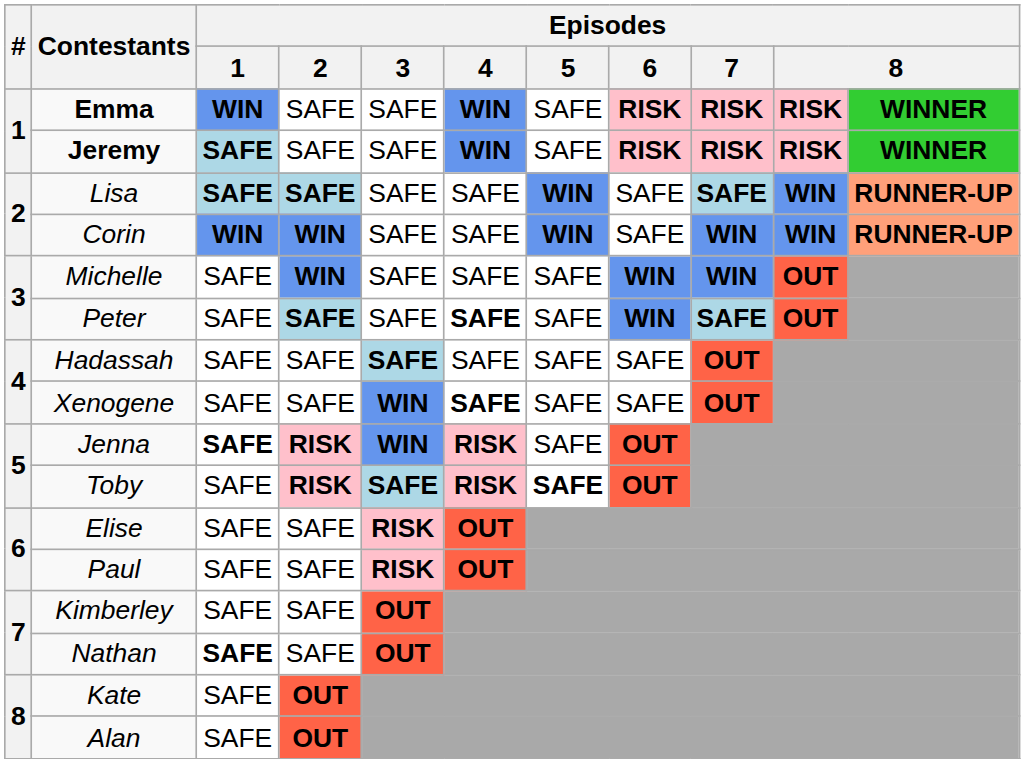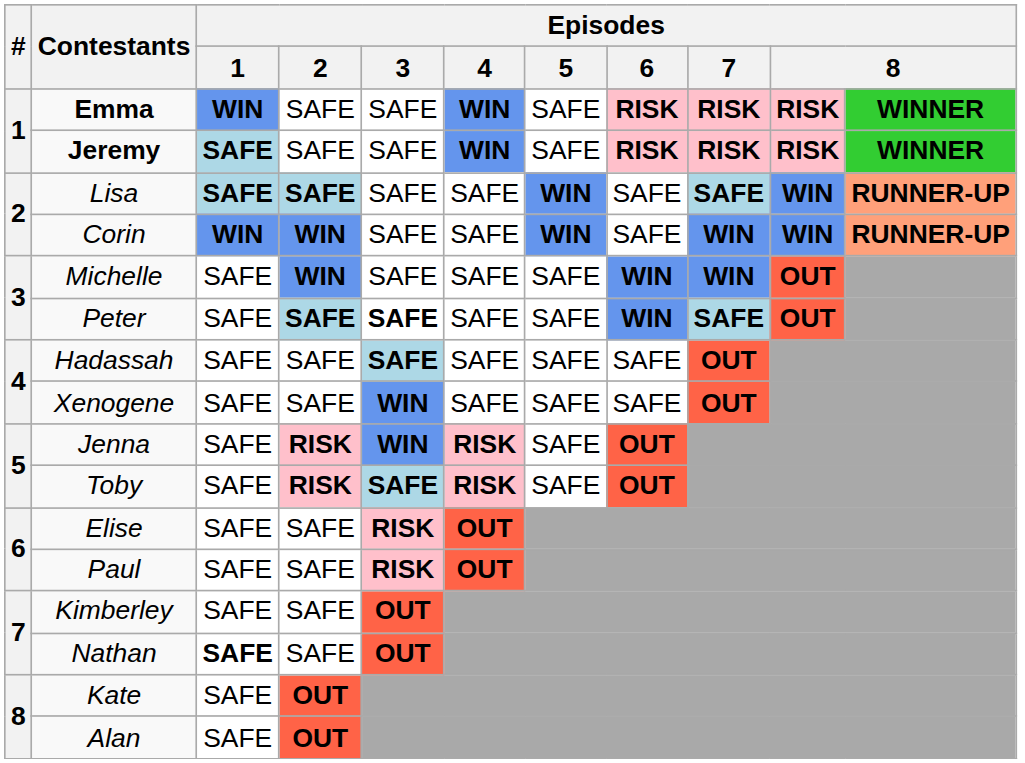(403, 318) normal -> (403, 318) bold
(485, 318) bold -> (485, 318) normal
(485, 402) bold -> (485, 402) normal
(238, 444) bold -> (238, 444) normal
(568, 485) bold -> (566, 485) normal
